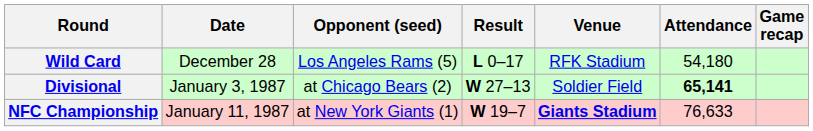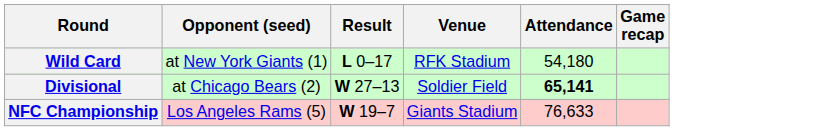- column: (227, 26)
(378, 61) Los Angeles Rams (5) -> (246, 61) at New York Giants (1)
(378, 112) at New York Giants (1) -> (246, 112) Los Angeles Rams (5)
(597, 112) bold -> (462, 112) normal
